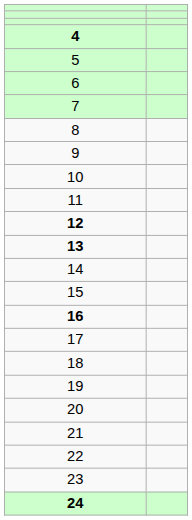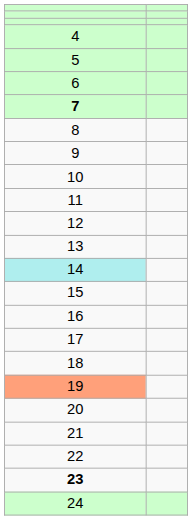(75, 36) bold -> (75, 36) normal
(75, 106) normal -> (75, 106) bold
(75, 223) bold -> (75, 223) normal
(75, 246) bold -> (75, 246) normal
(75, 269) no background -> (75, 269) paleturquoise background
(75, 316) bold -> (75, 316) normal
(75, 386) no background -> (75, 386) lightsalmon background
(75, 480) normal -> (75, 480) bold
(75, 503) bold -> (75, 503) normal
